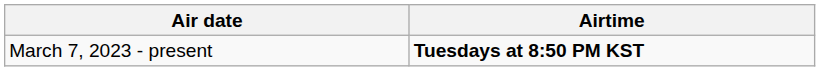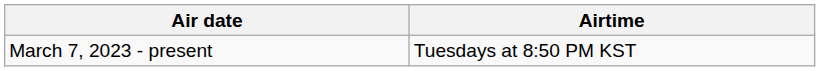(529, 50) bold -> (525, 50) normal
